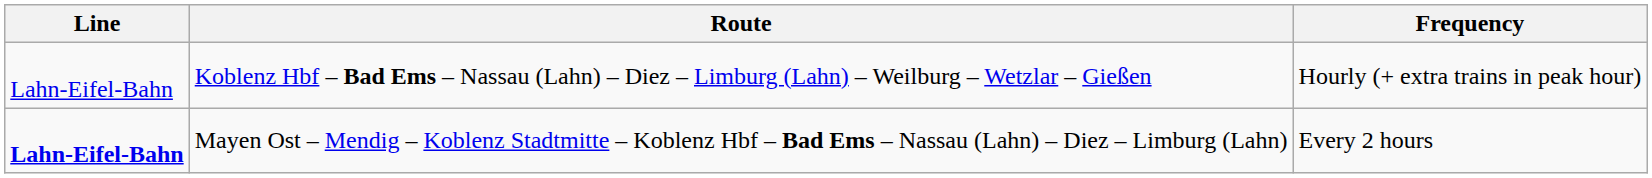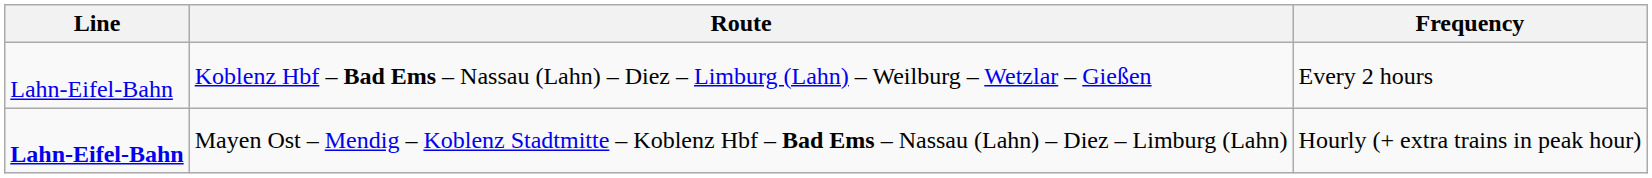(1470, 75) Hourly (+ extra trains in peak hour) -> (1366, 75) Every 2 hours
(1366, 140) Every 2 hours -> (1470, 140) Hourly (+ extra trains in peak hour)
